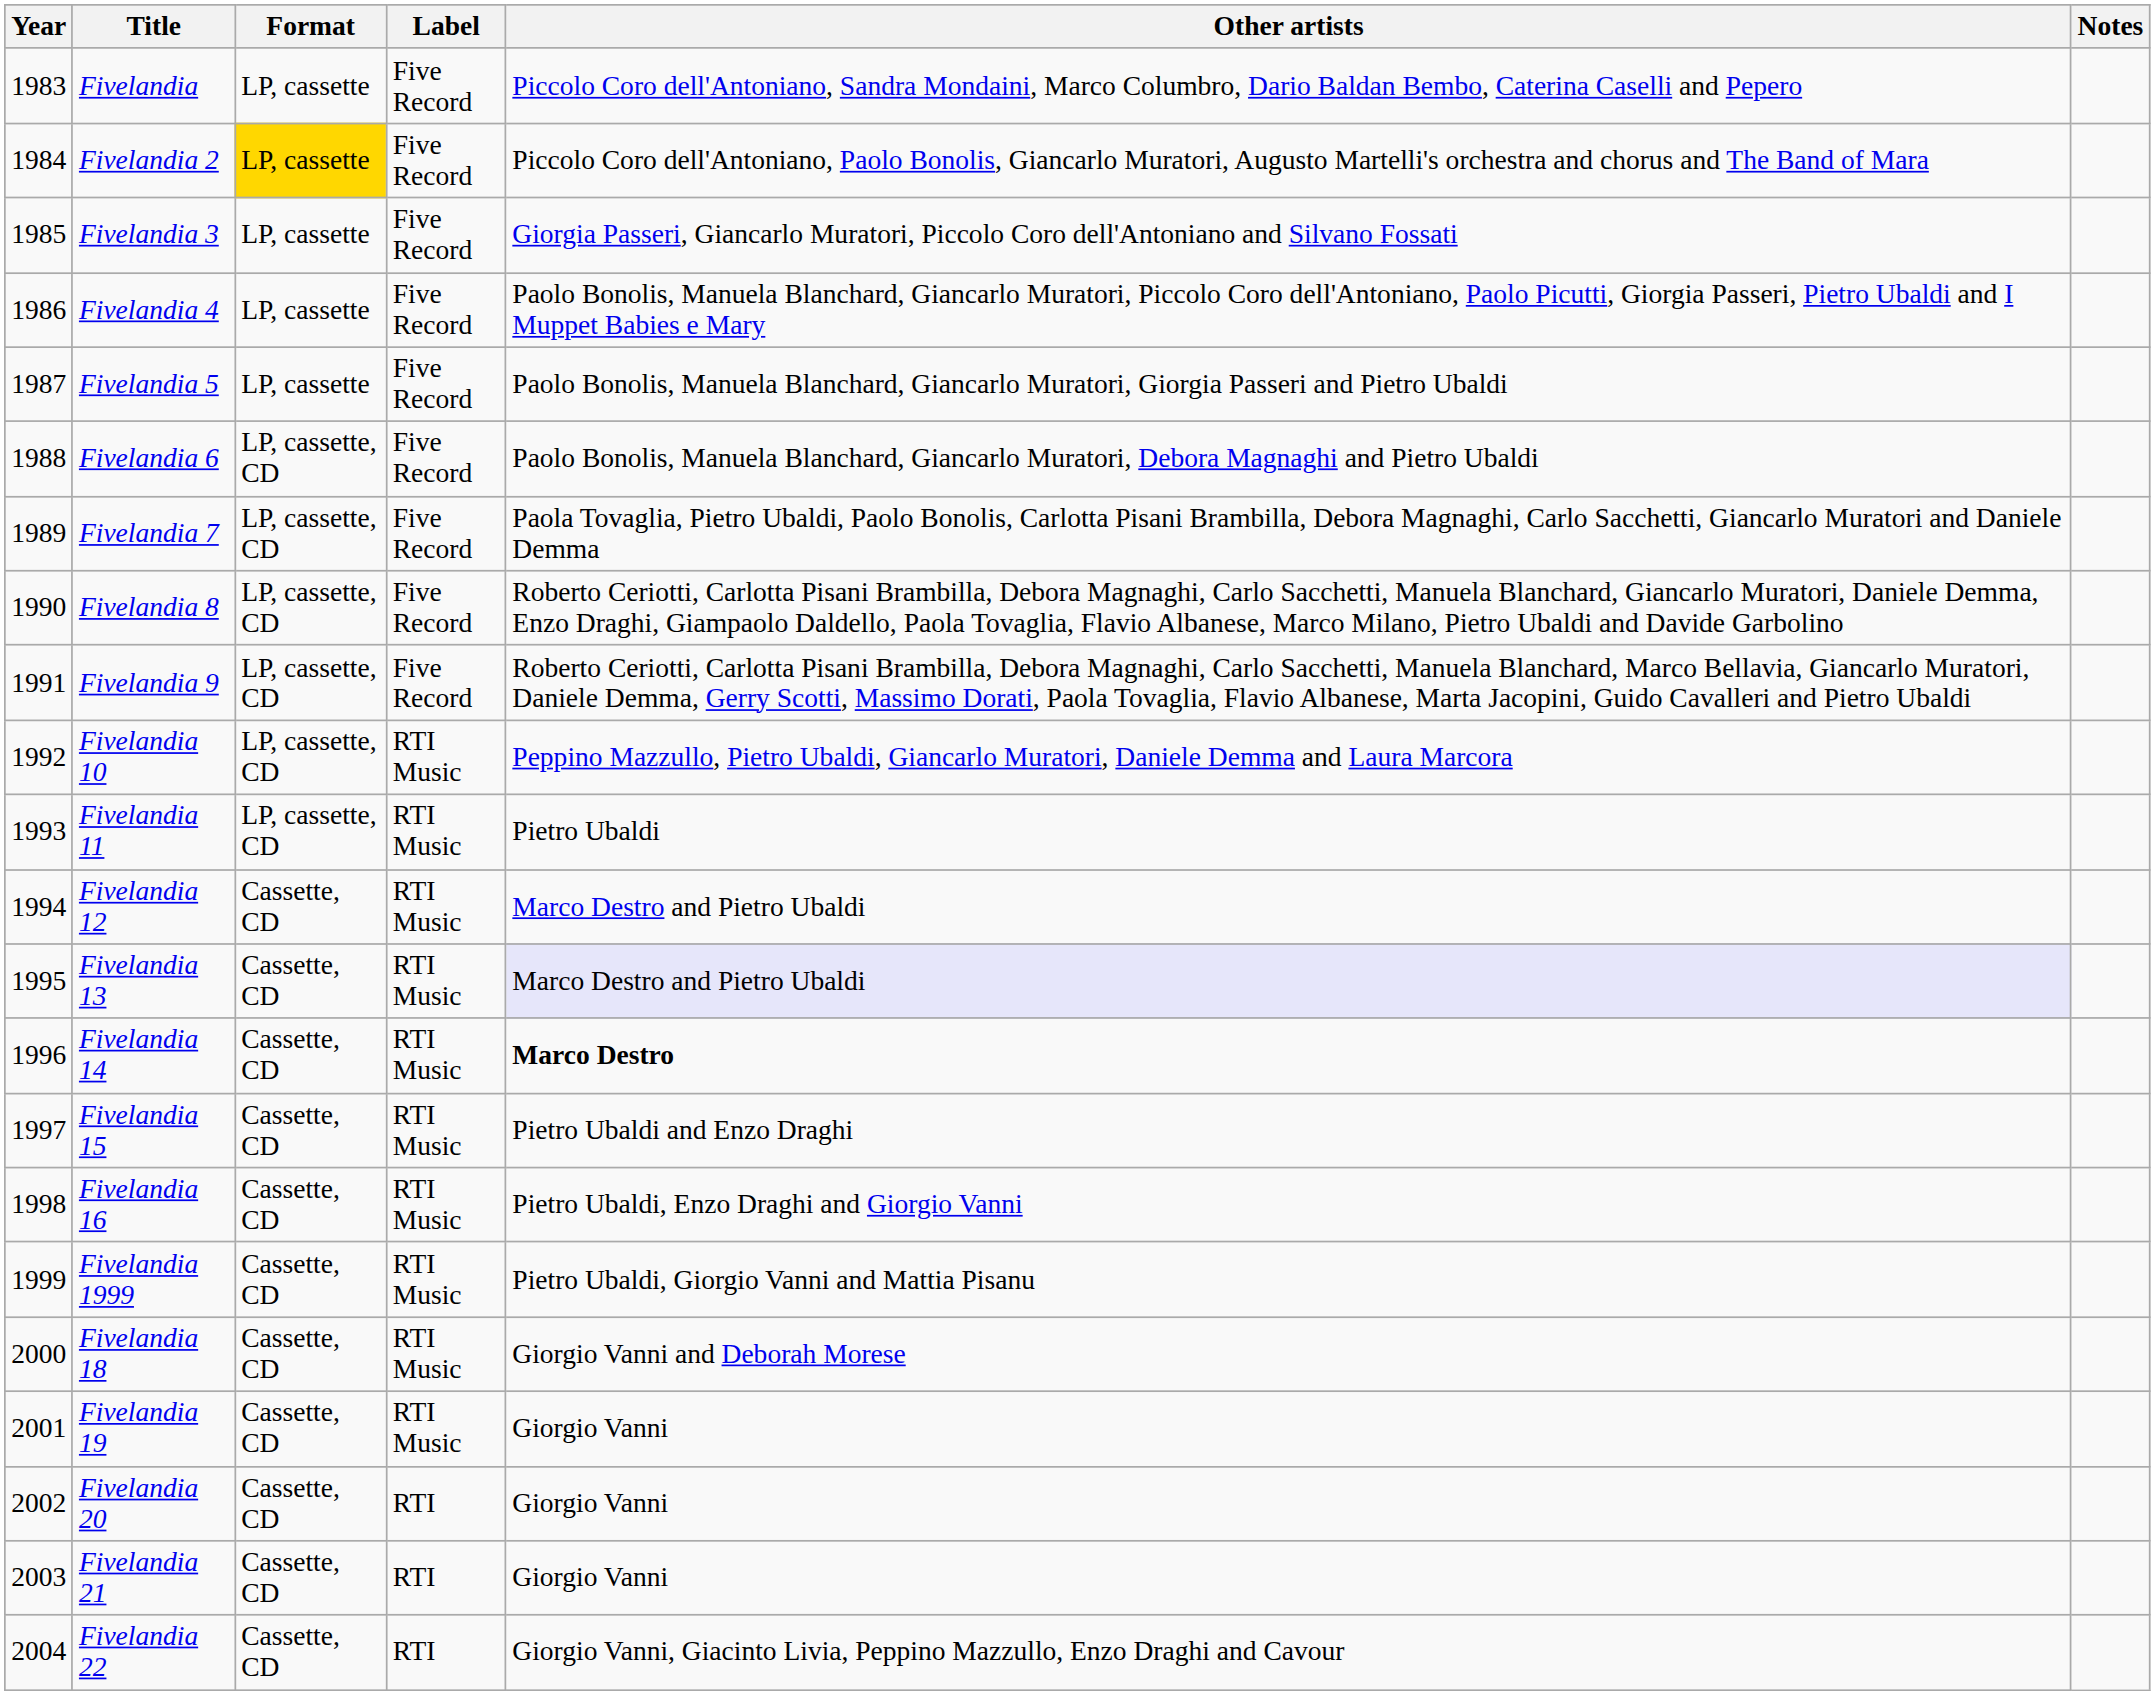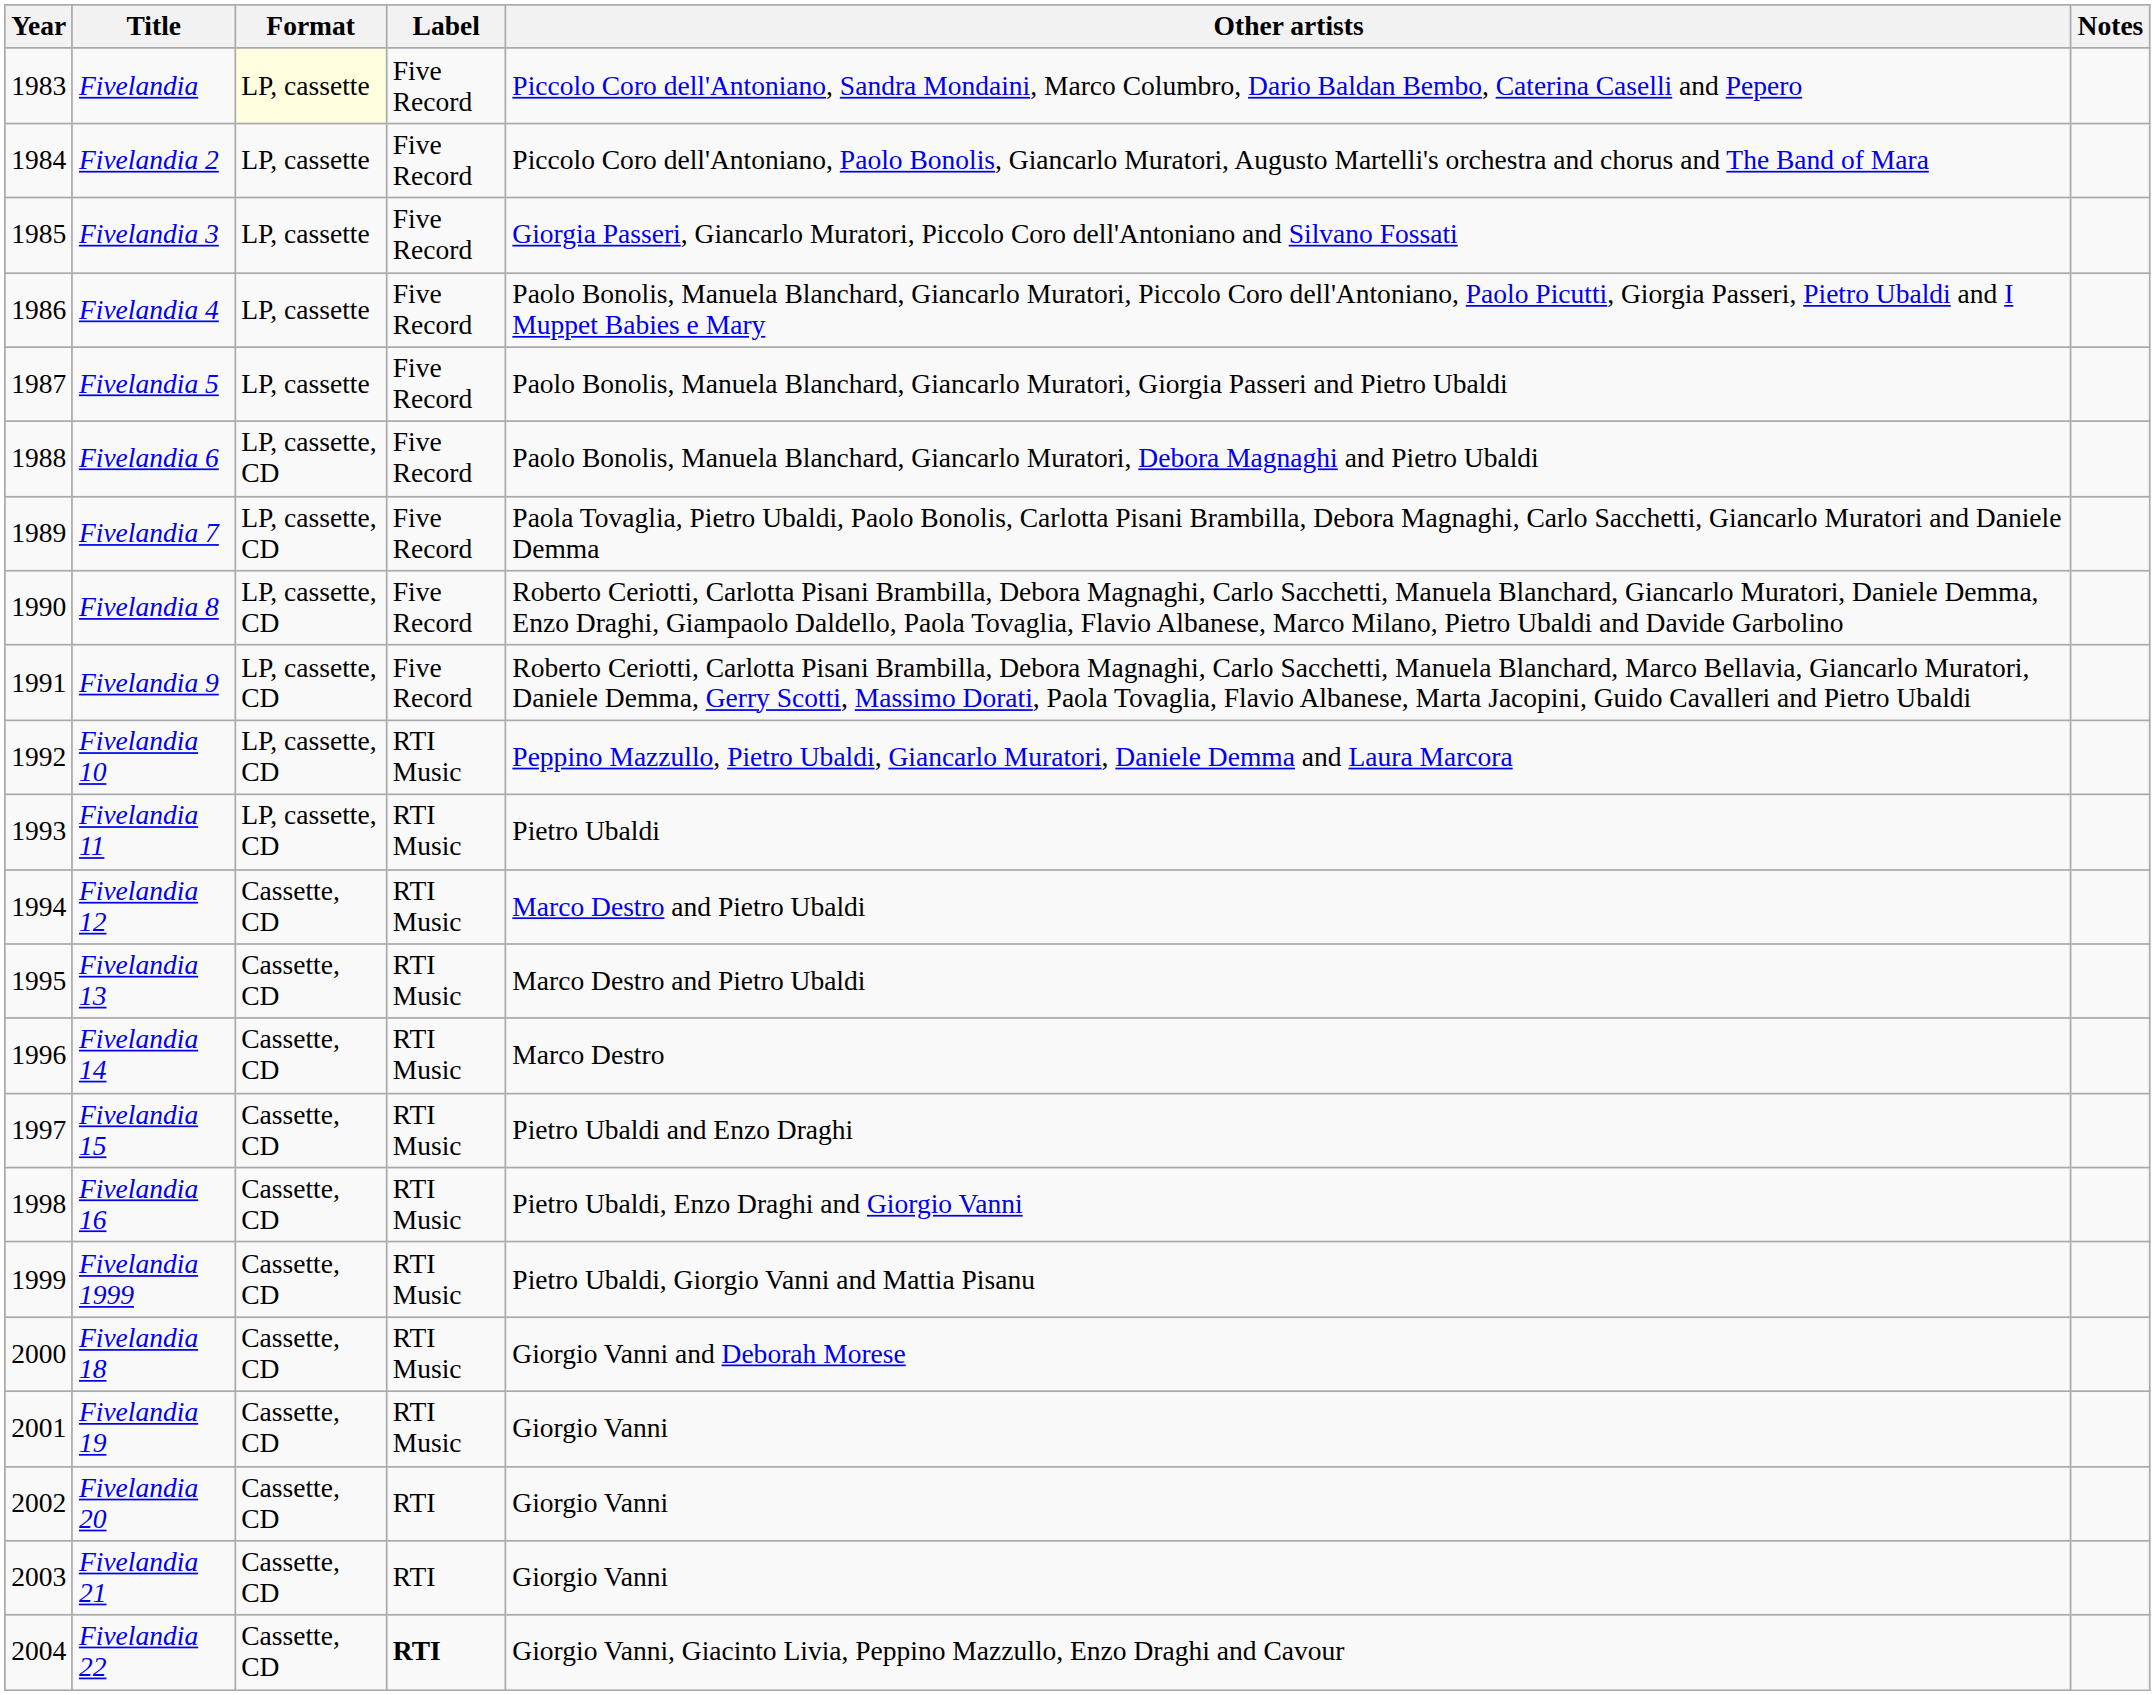(305, 85) no background -> (305, 85) lightyellow background
(305, 160) gold background -> (305, 160) no background
(689, 980) lavender background -> (689, 980) no background
(593, 1055) bold -> (588, 1055) normal
(414, 1652) normal -> (417, 1652) bold
